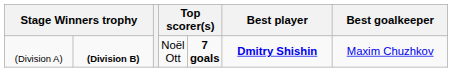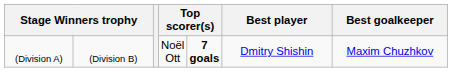(113, 57) bold -> (113, 58) normal
(277, 51) bold -> (277, 51) normal
